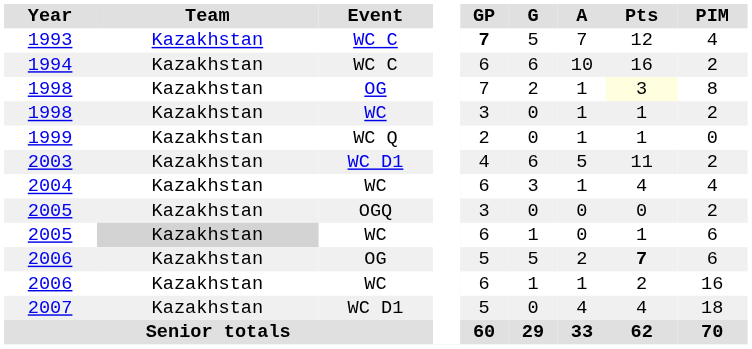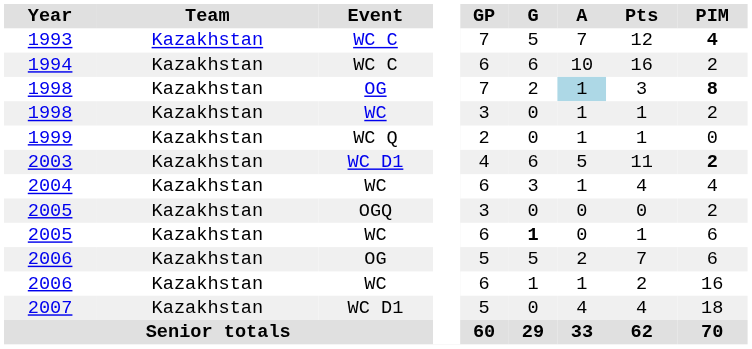(484, 40) bold -> (484, 40) normal
(712, 40) normal -> (712, 40) bold
(582, 89) no background -> (582, 89) lightblue background
(642, 89) lightyellow background -> (642, 89) no background
(712, 89) normal -> (712, 89) bold
(712, 162) normal -> (712, 162) bold
(207, 235) lightgrey background -> (207, 235) no background
(533, 235) normal -> (533, 235) bold
(642, 259) bold -> (642, 259) normal
